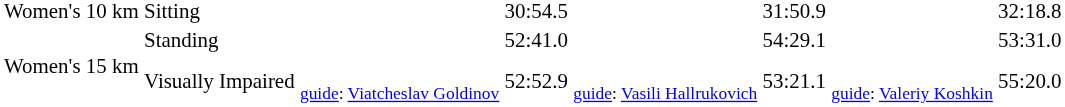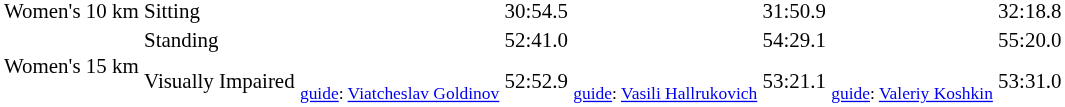(1030, 40) 53:31.0 -> (1030, 40) 55:20.0
(1030, 80) 55:20.0 -> (1030, 80) 53:31.0
